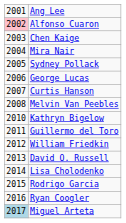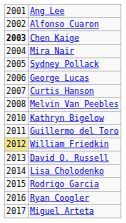(16, 24) pink background -> (16, 24) no background
(16, 38) normal -> (16, 38) bold
(16, 144) no background -> (16, 144) khaki background
(16, 211) lightblue background -> (16, 211) no background
